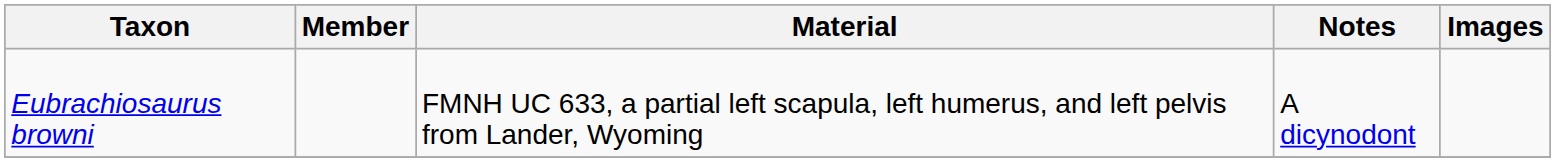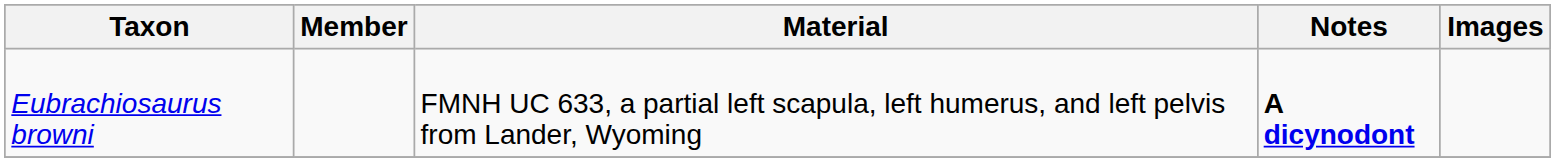(1348, 118) normal -> (1339, 118) bold
